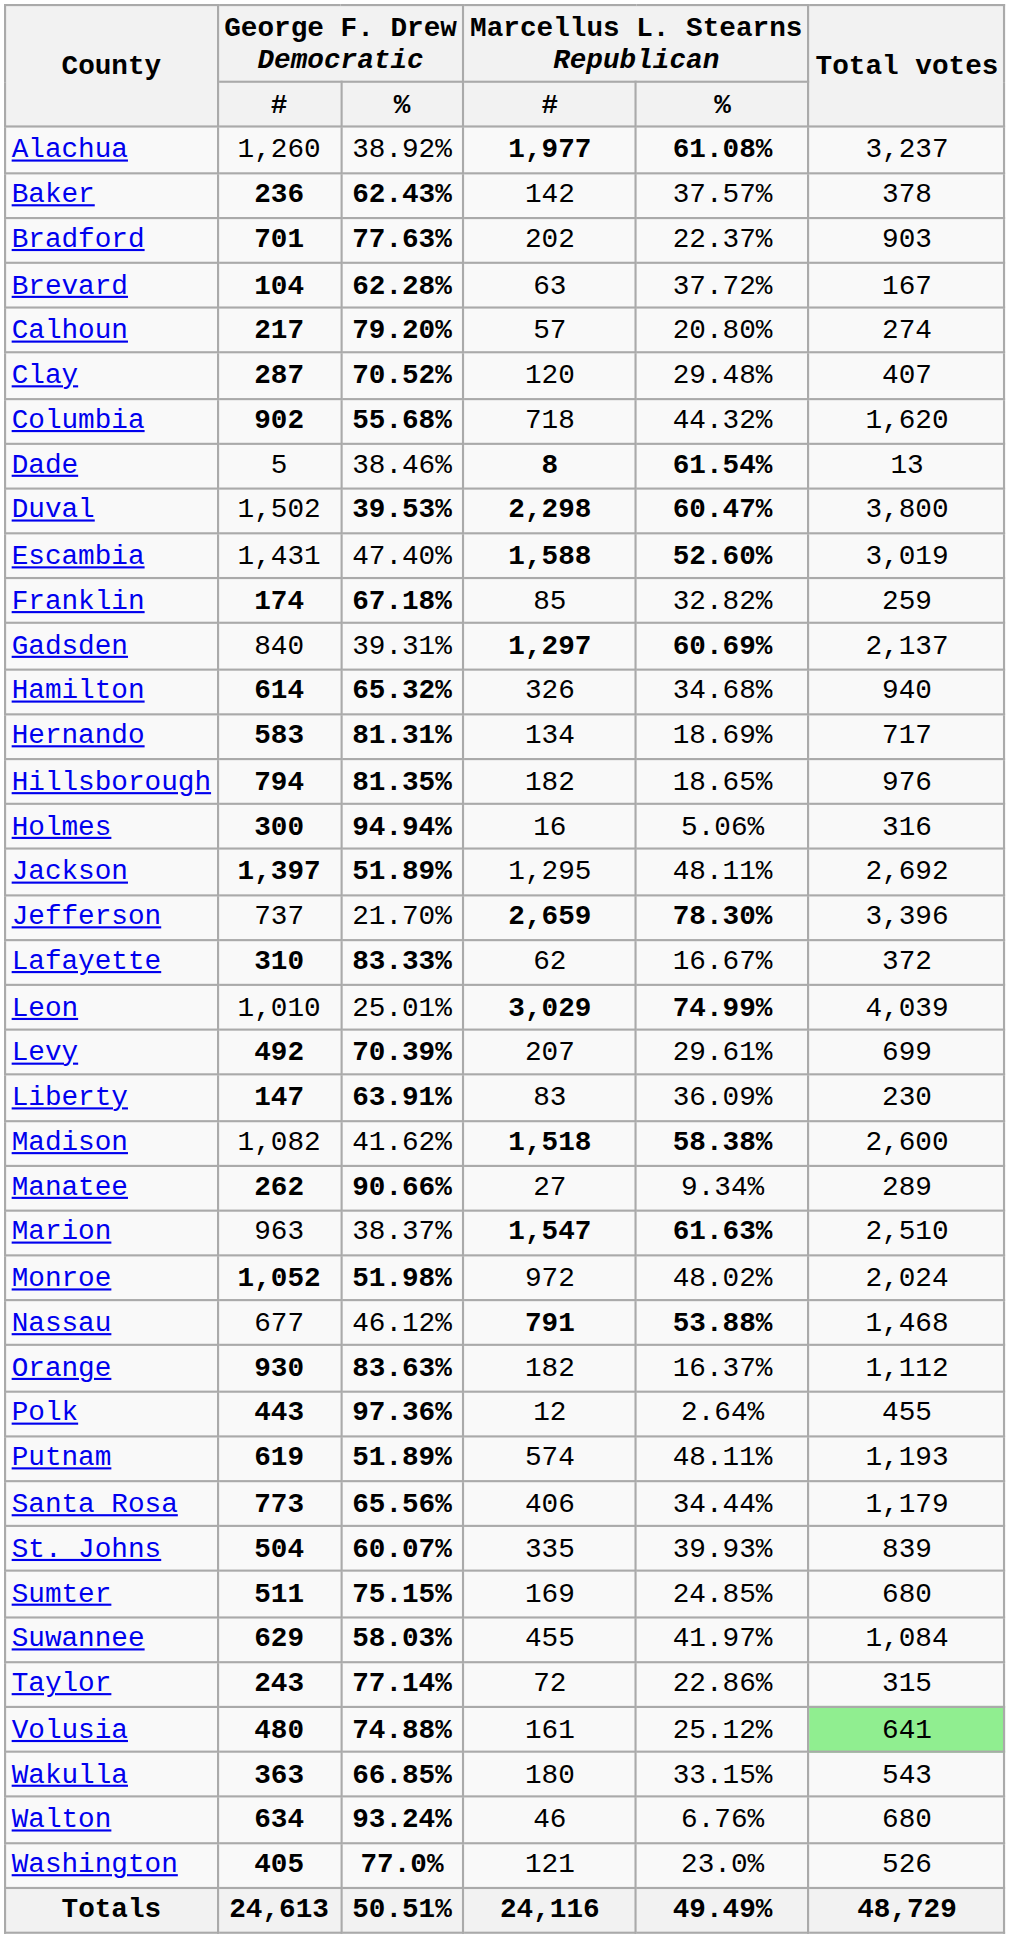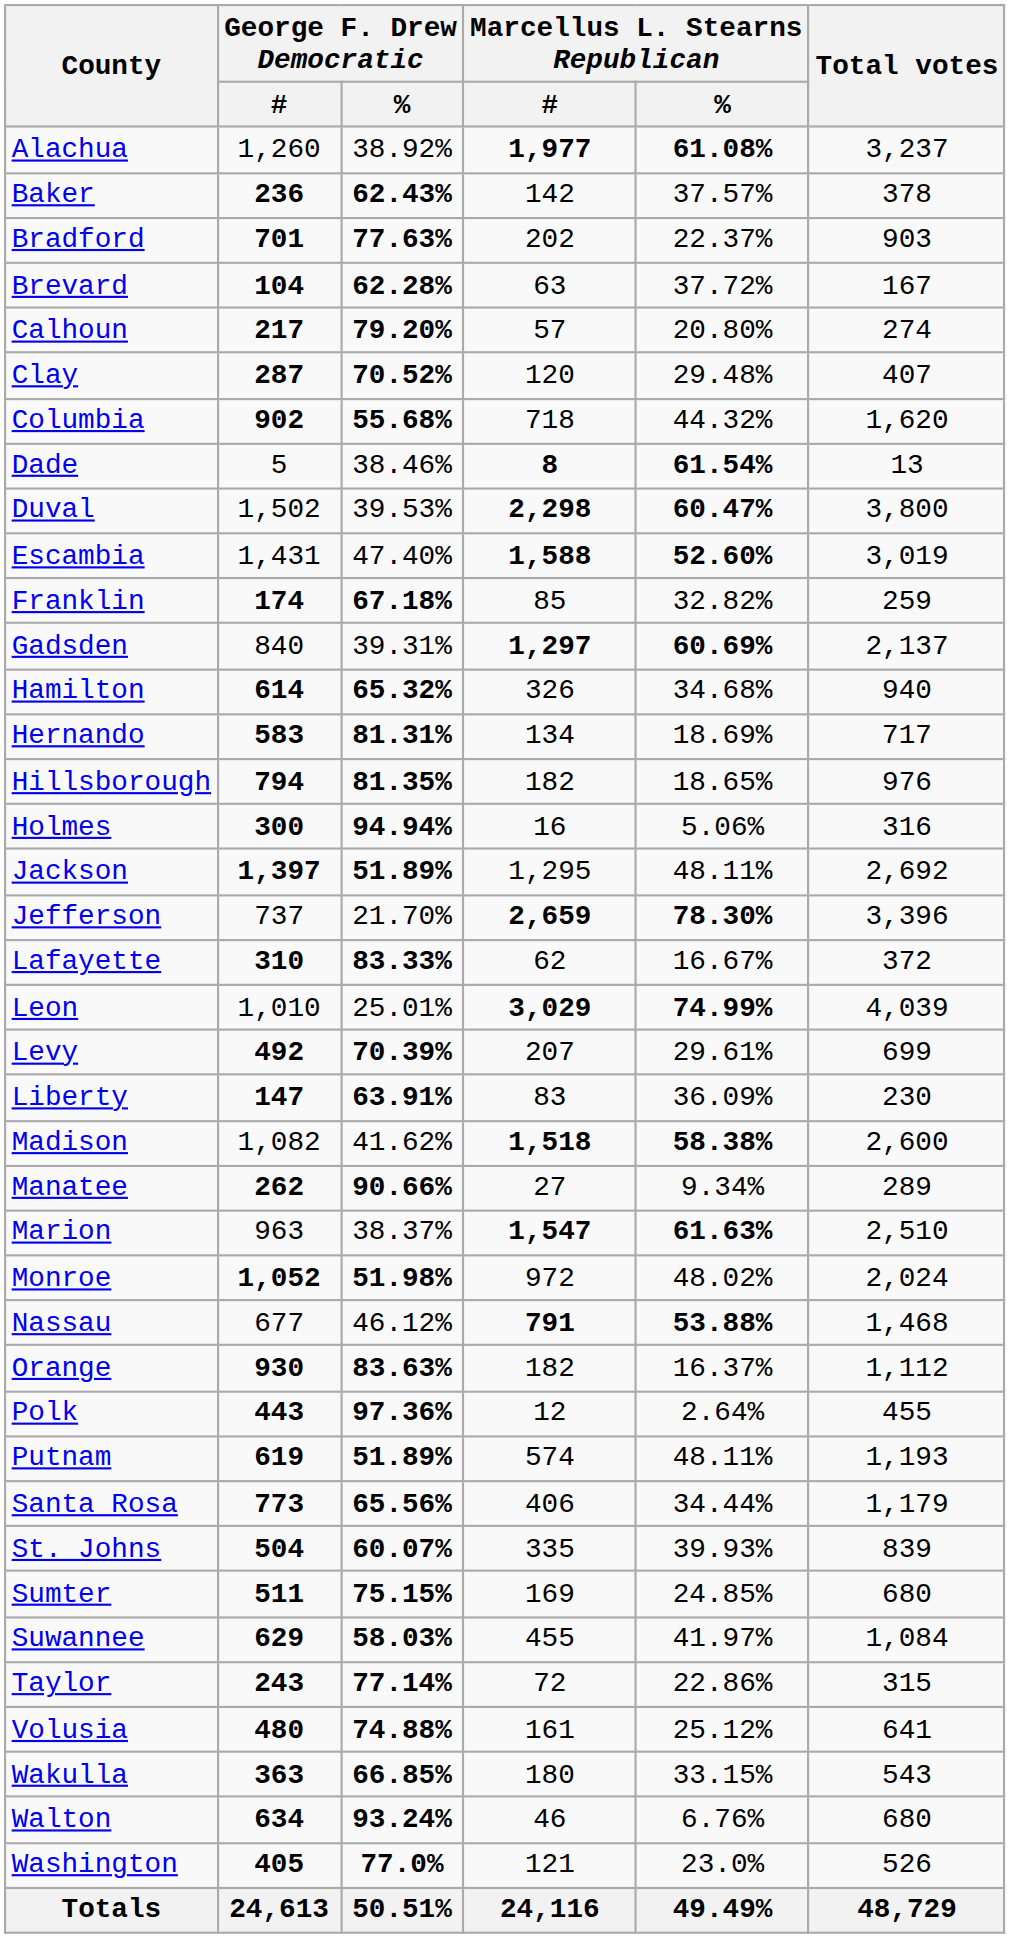(402, 511) bold -> (402, 511) normal
(907, 1729) lightgreen background -> (907, 1729) no background
